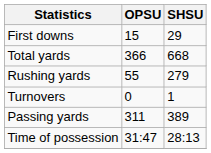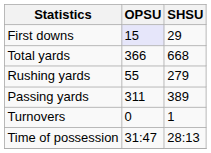(132, 35) no background -> (132, 35) lavender background
rows swapped: (48, 117) <-> (36, 96)
